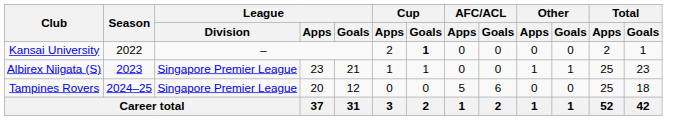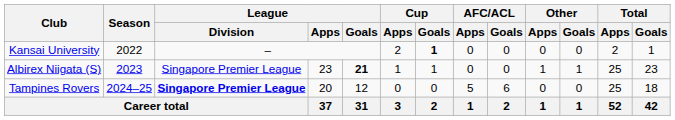(353, 69) normal -> (362, 69) bold
(227, 87) normal -> (231, 87) bold
